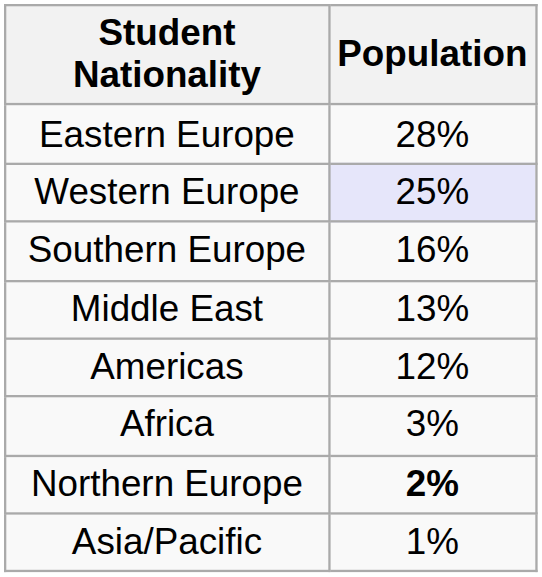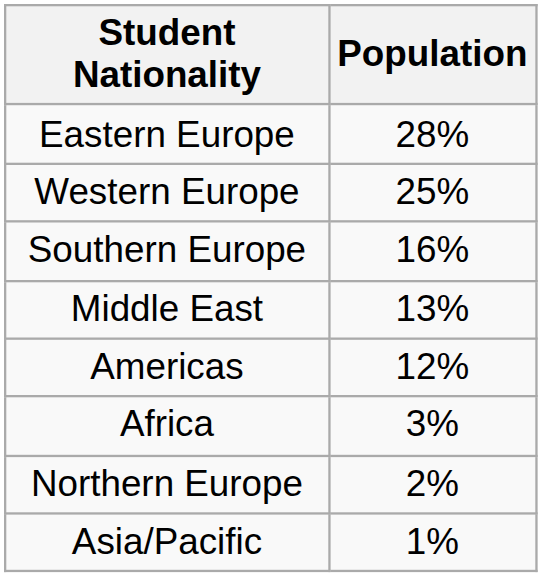(432, 191) lavender background -> (432, 191) no background
(432, 483) bold -> (432, 483) normal
